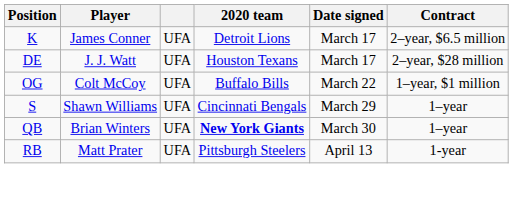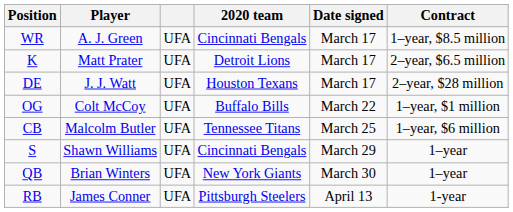+ row: (32, 38)
(110, 38) James Conner -> (110, 60) Matt Prater
+ row: (32, 128)
(252, 128) bold -> (252, 173) normal
(110, 151) Matt Prater -> (110, 196) James Conner
